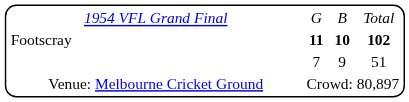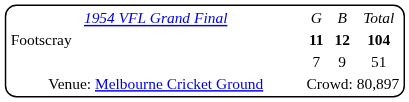(342, 40) 10 -> (342, 40) 12
(379, 40) 102 -> (379, 40) 104
